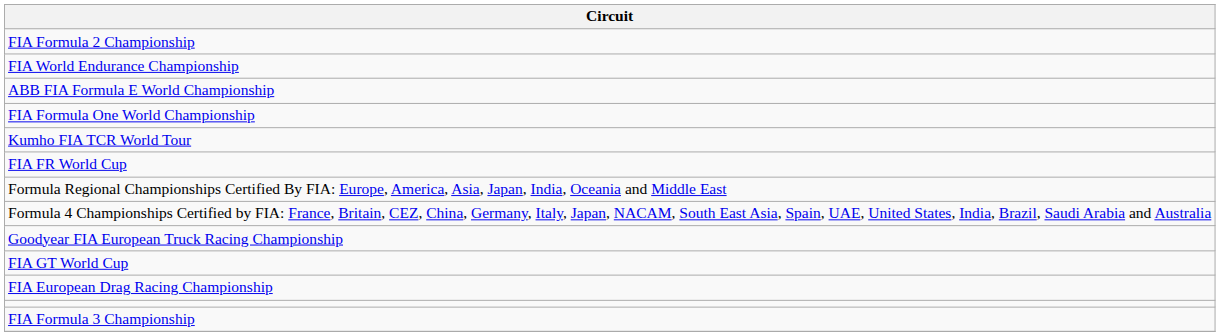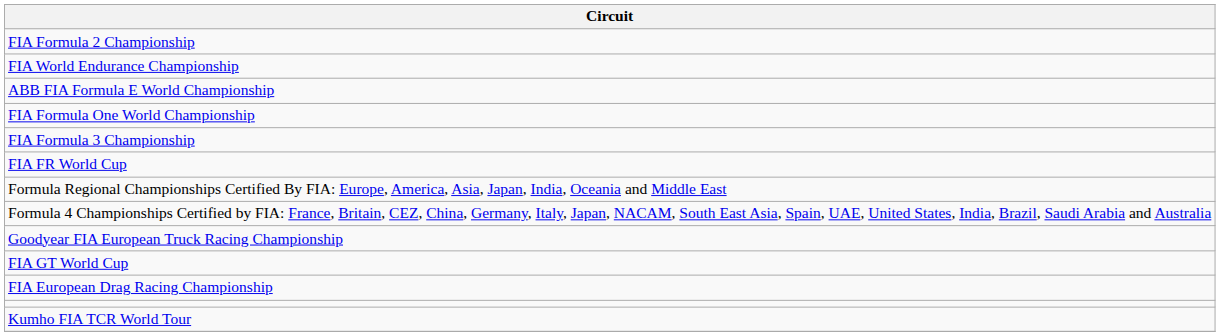(100, 139) Kumho FIA TCR World Tour -> (101, 139) FIA Formula 3 Championship
(101, 319) FIA Formula 3 Championship -> (100, 319) Kumho FIA TCR World Tour
